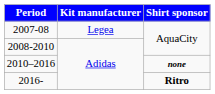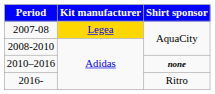(101, 30) no background -> (101, 30) gold background
(177, 81) bold -> (177, 81) normal
